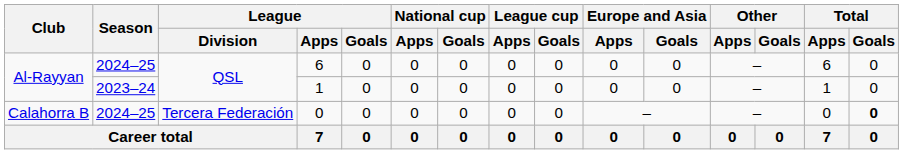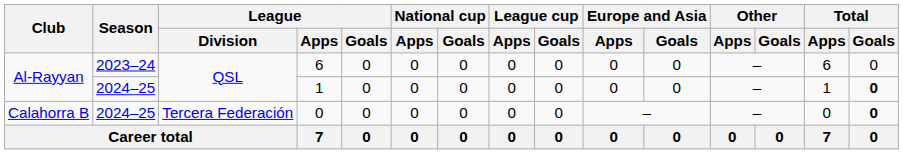(126, 64) 2024–25 -> (126, 64) 2023–24
(126, 88) 2023–24 -> (126, 88) 2024–25
(874, 88) normal -> (874, 88) bold
